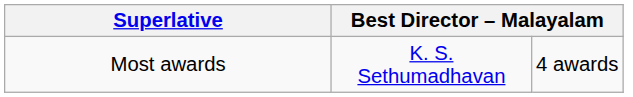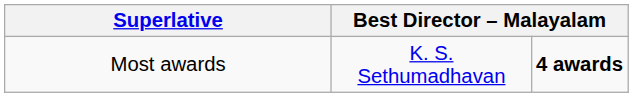(577, 64) normal -> (580, 64) bold
